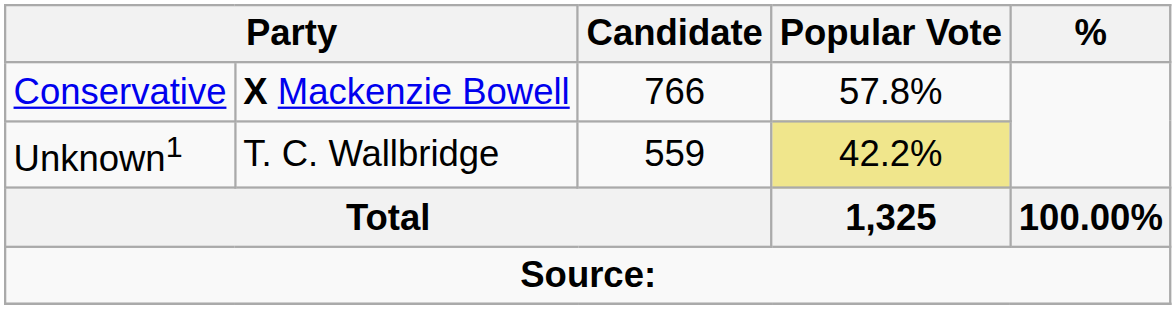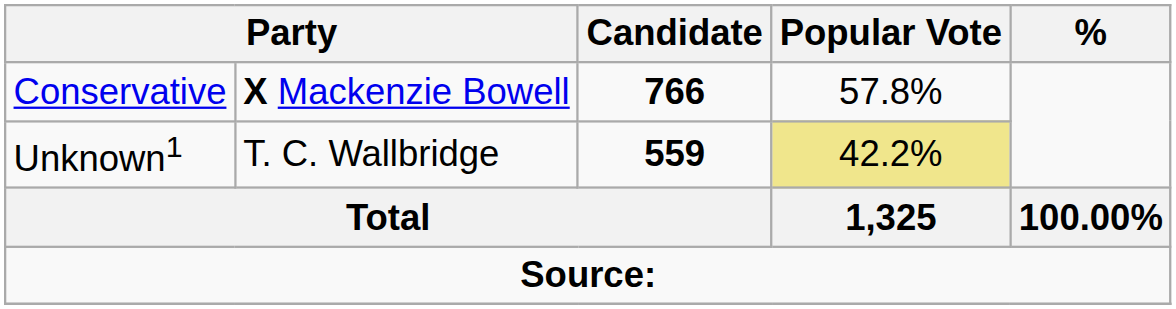(675, 91) normal -> (675, 91) bold
(675, 154) normal -> (675, 154) bold
